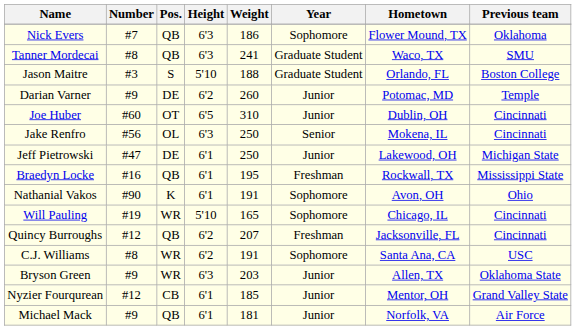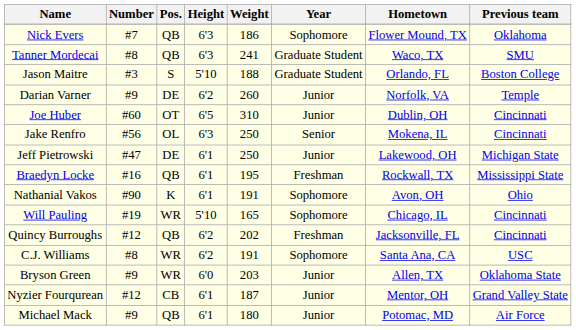(418, 94) Potomac, MD -> (418, 94) Norfolk, VA
(249, 235) 207 -> (249, 235) 202
(206, 275) 6'3 -> (206, 275) 6'0
(249, 295) 185 -> (249, 295) 187
(249, 315) 181 -> (249, 315) 180
(418, 315) Norfolk, VA -> (418, 315) Potomac, MD
